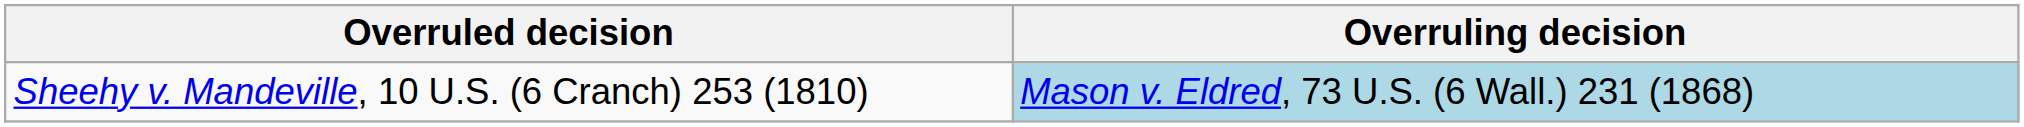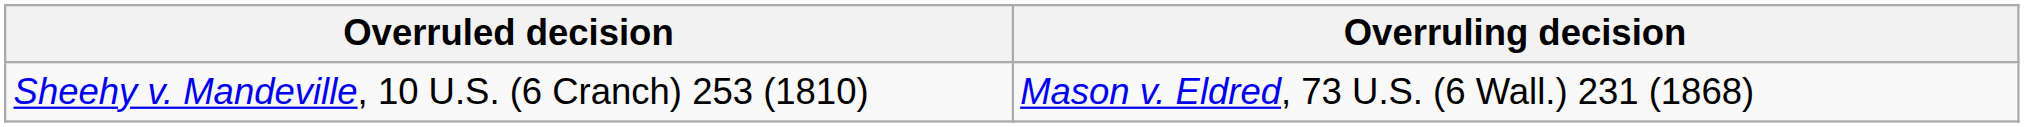(1387, 91) lightblue background -> (1387, 91) no background
